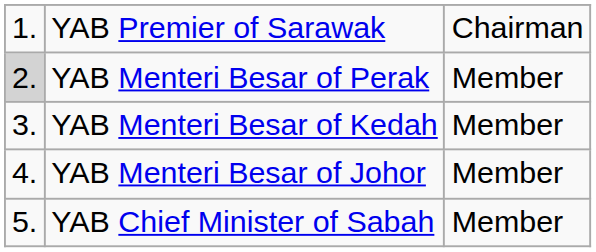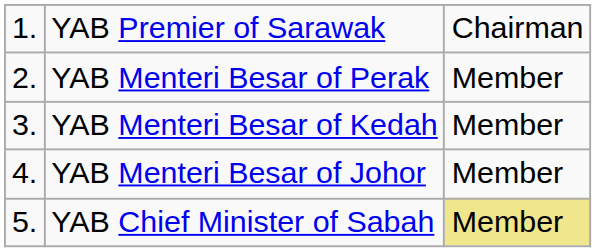(25, 76) lightgrey background -> (25, 76) no background
(507, 221) no background -> (507, 221) khaki background
